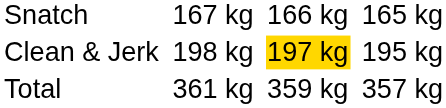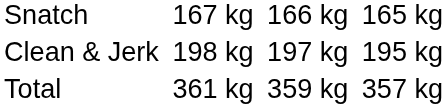(308, 52) gold background -> (308, 52) no background
